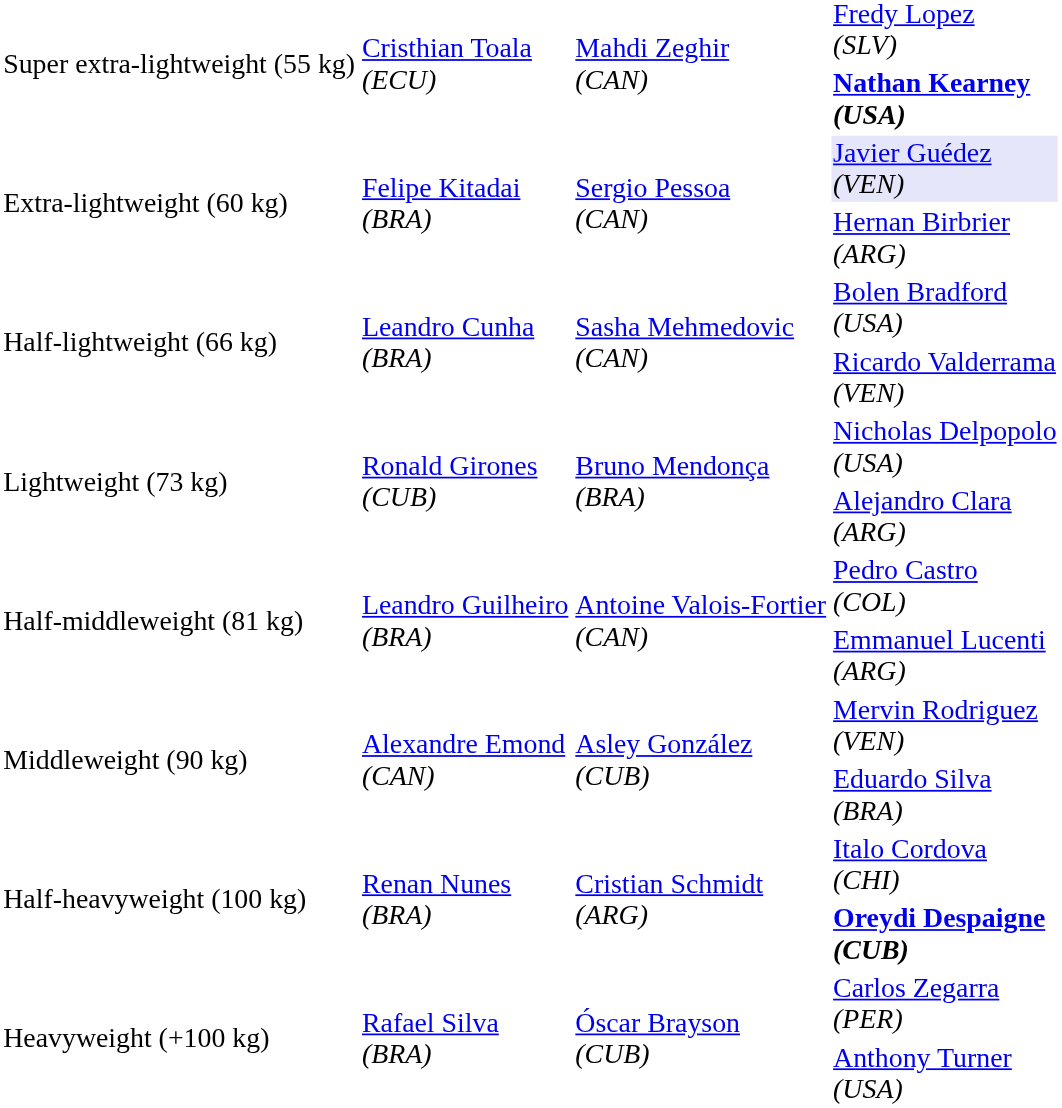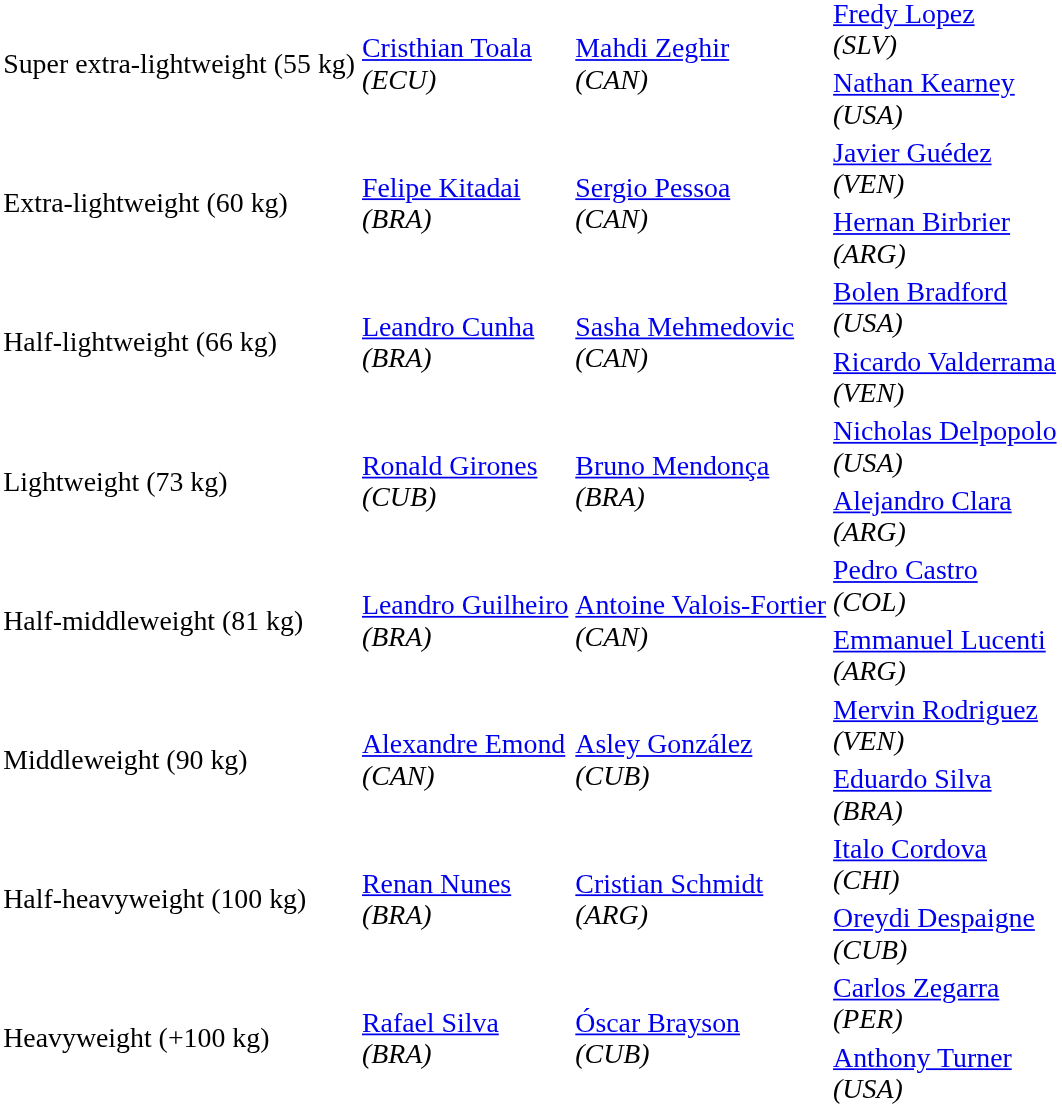(932, 98) bold -> (924, 98) normal
(912, 168) lavender background -> (912, 168) no background
(939, 933) bold -> (934, 933) normal
